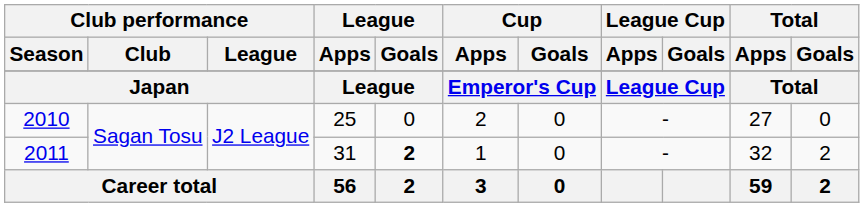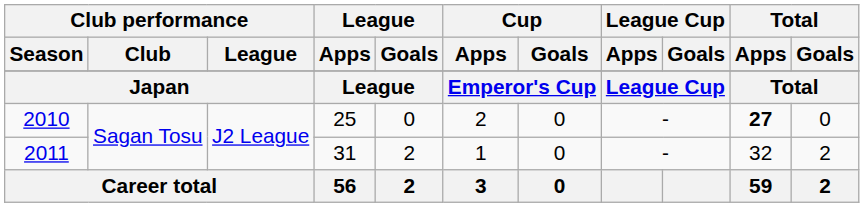(761, 119) normal -> (761, 119) bold
(409, 152) bold -> (409, 152) normal
